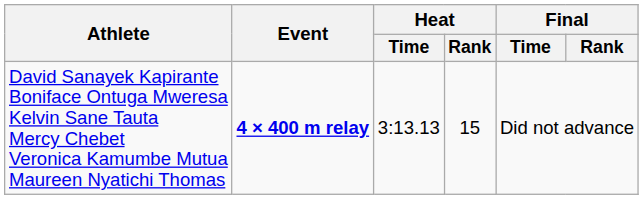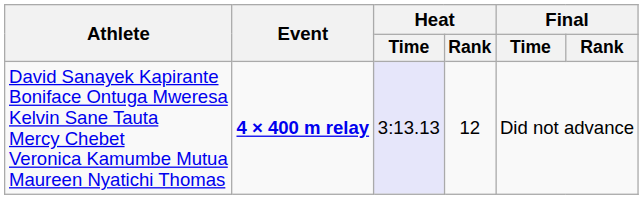(409, 128) no background -> (409, 128) lavender background
(470, 128) 15 -> (470, 128) 12
